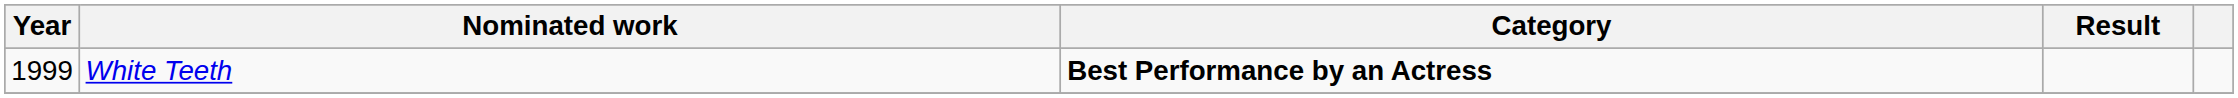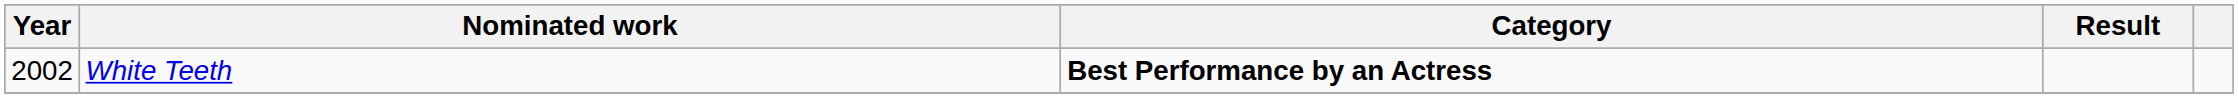(42, 70) 1999 -> (42, 70) 2002
